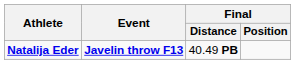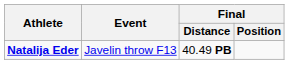(134, 50) bold -> (130, 50) normal
